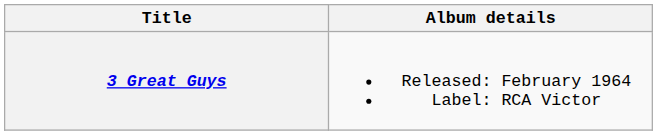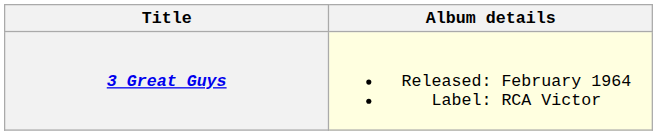(491, 91) no background -> (491, 91) lightyellow background
